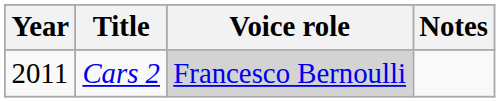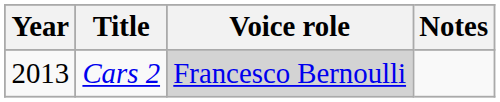(40, 73) 2011 -> (40, 73) 2013
